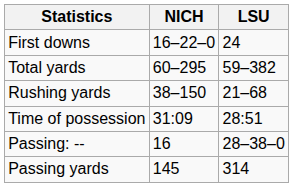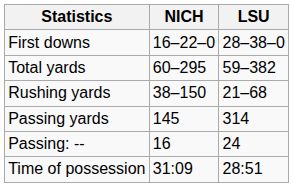(231, 42) 24 -> (254, 42) 28–38–0
rows swapped: (58, 169) <-> (77, 118)
(254, 144) 28–38–0 -> (231, 144) 24
